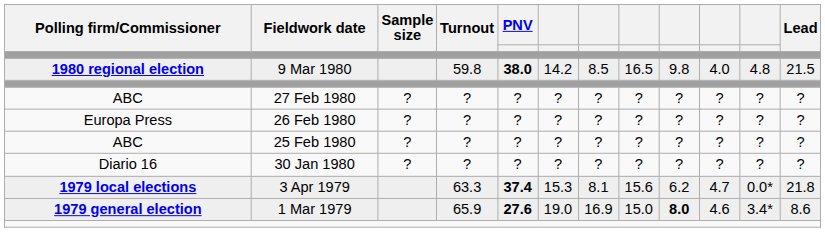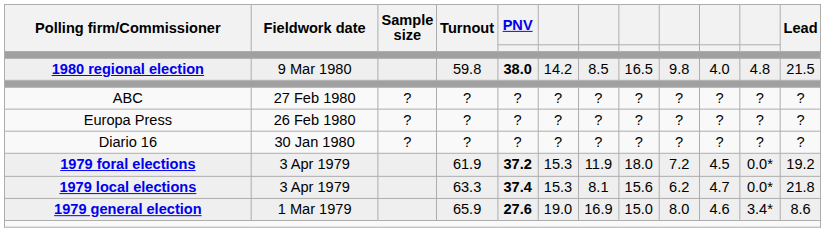- row: (128, 142)
+ row: (128, 164)
(679, 209) bold -> (679, 209) normal
